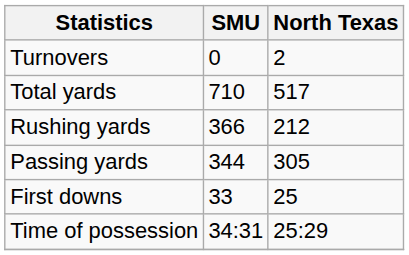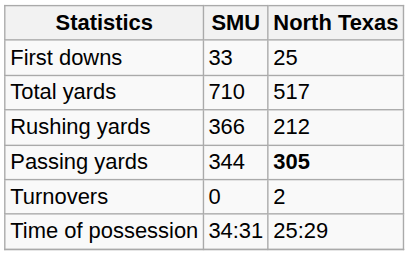rows swapped: (66, 196) <-> (59, 57)
(292, 161) normal -> (292, 161) bold
